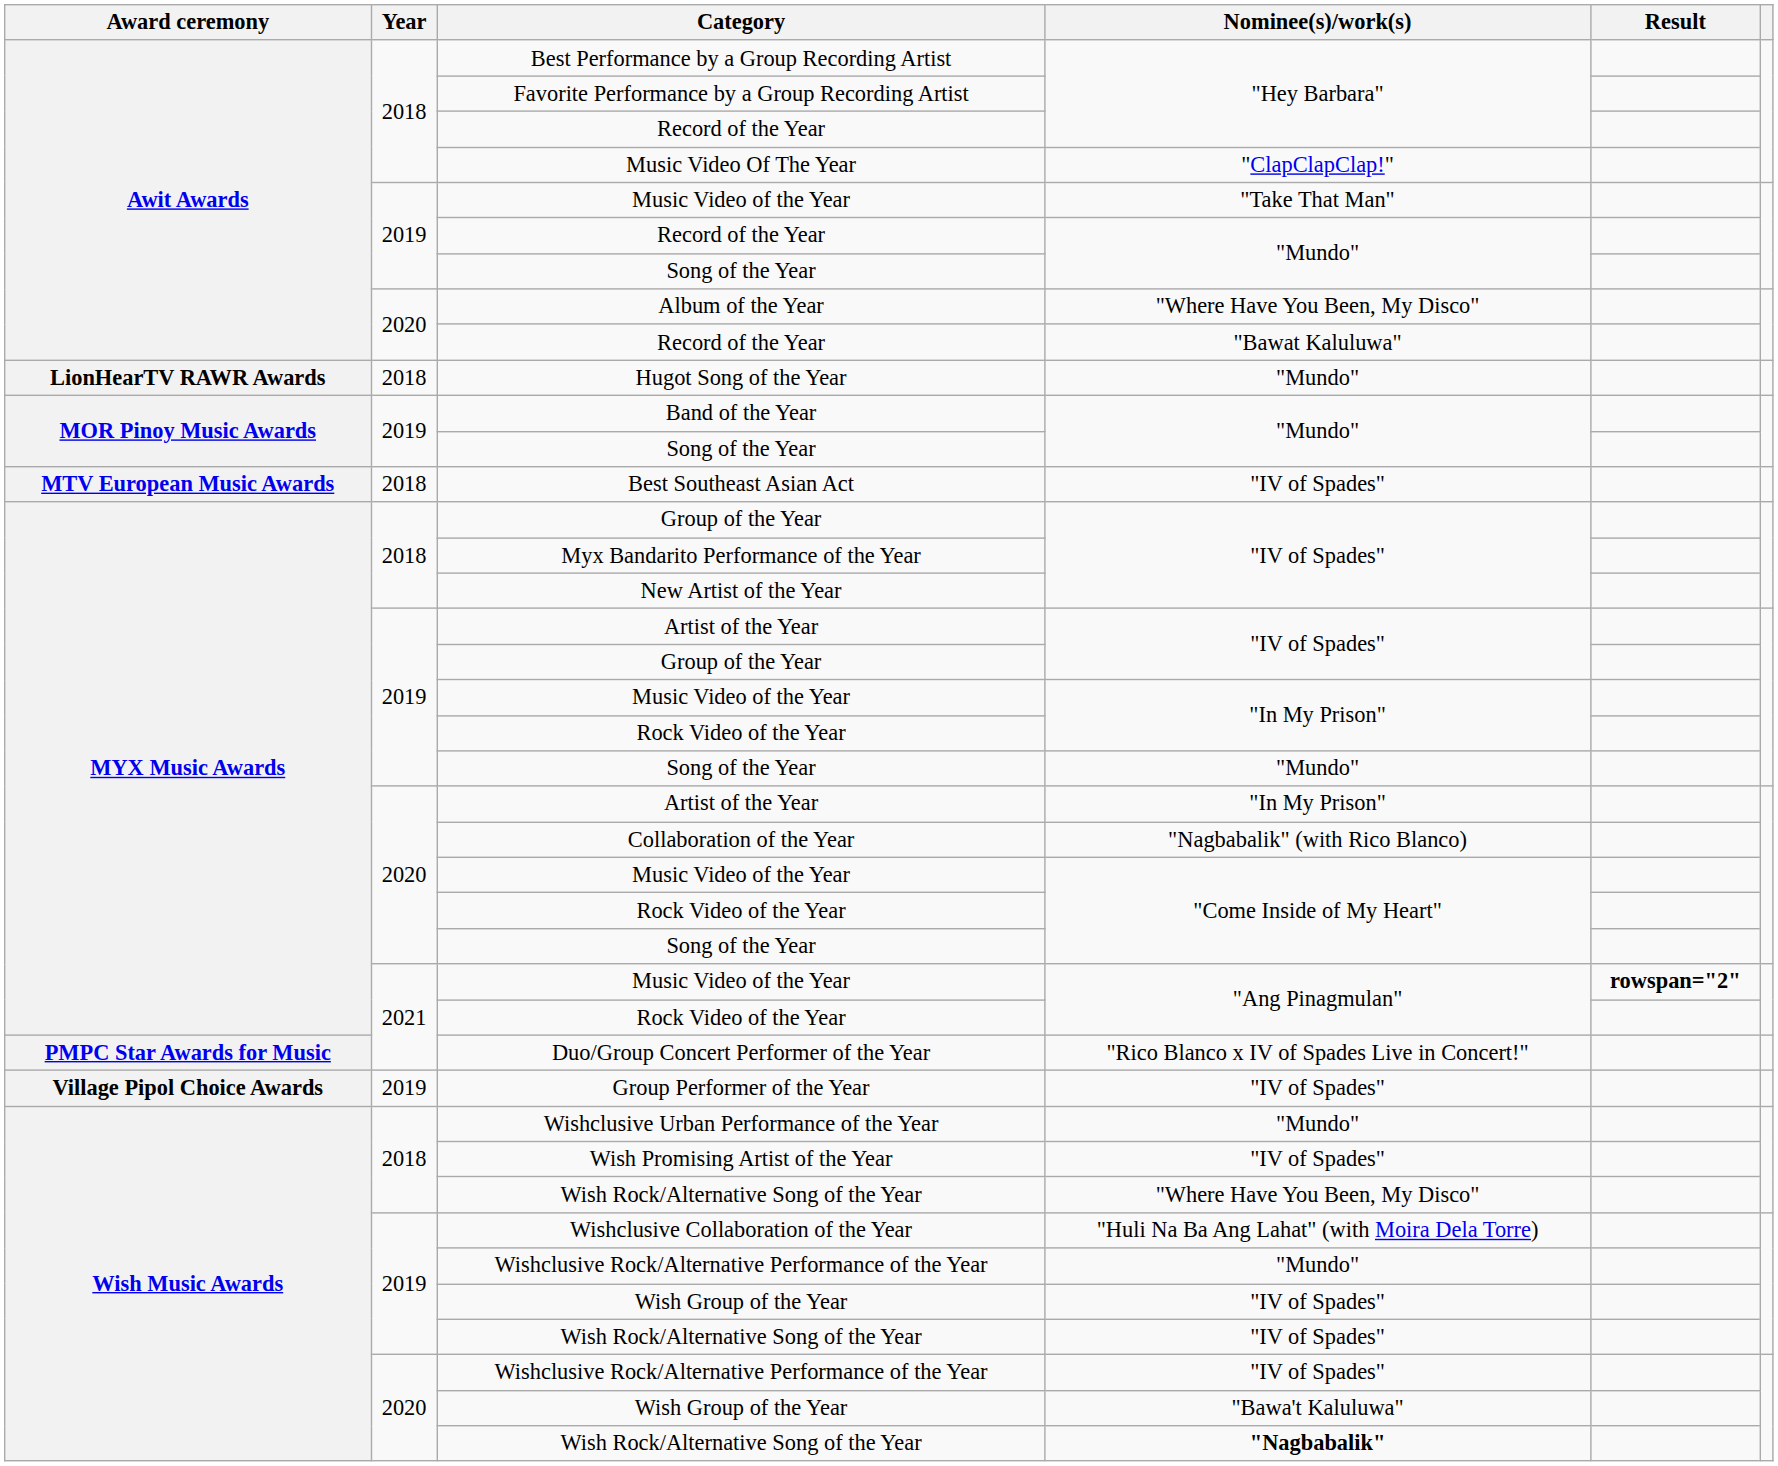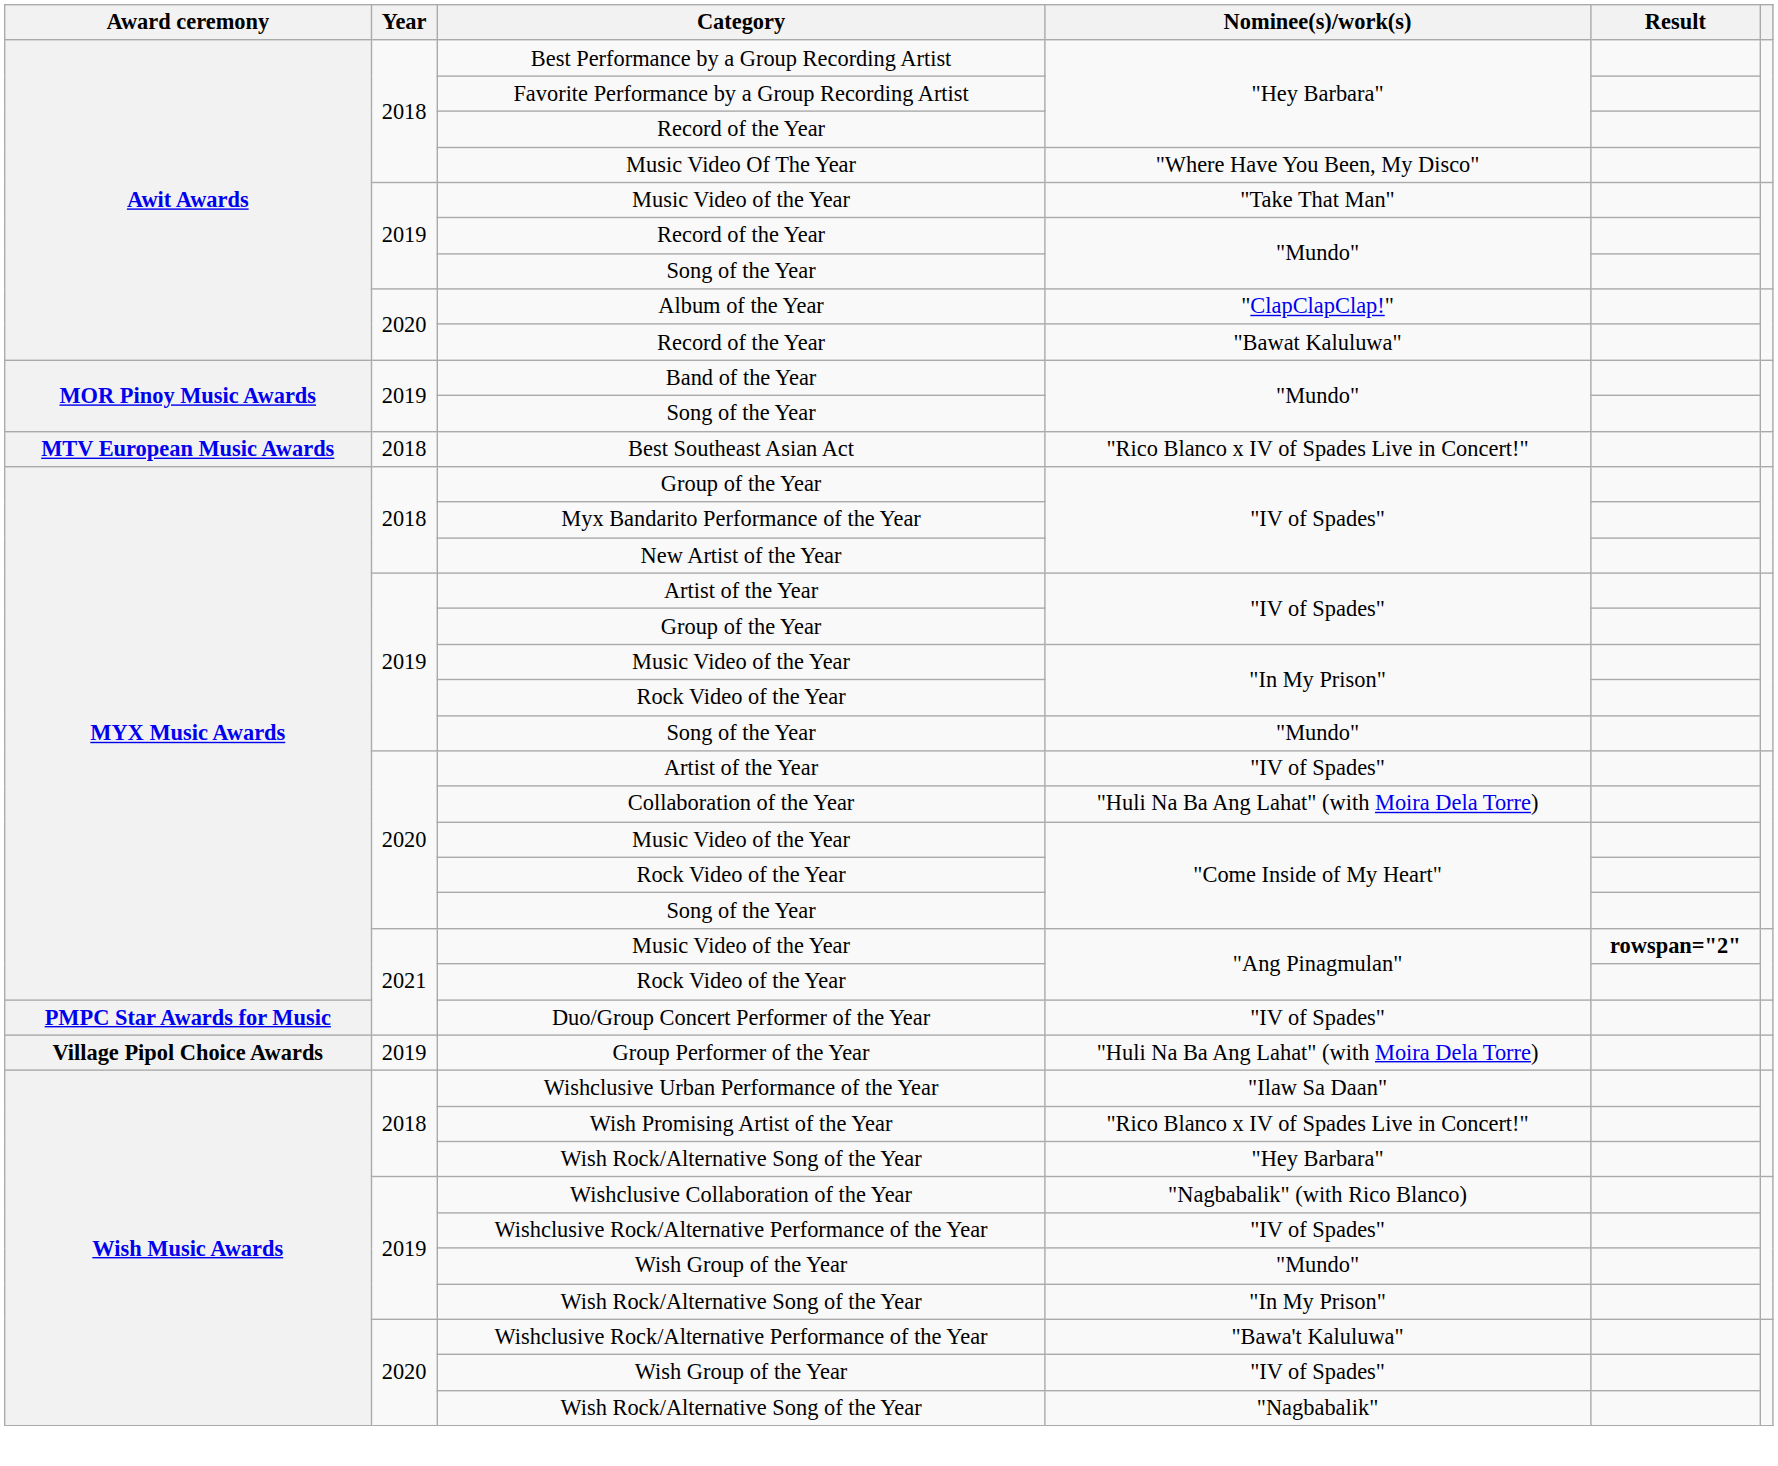(1318, 164) "ClapClapClap!" -> (1318, 164) "Where Have You Been, My Disco"
(1318, 306) "Where Have You Been, My Disco" -> (1318, 306) "ClapClapClap!"
- row: (404, 377)
(1318, 484) "IV of Spades" -> (1318, 448) "Rico Blanco x IV of Spades Live in Concert!"
(1318, 803) "In My Prison" -> (1318, 768) "IV of Spades"
(1318, 839) "Nagbabalik" (with Rico Blanco) -> (1318, 803) "Huli Na Ba Ang Lahat" (with Moira Dela Torre)
(1318, 1052) "Rico Blanco x IV of Spades Live in Concert!" -> (1318, 1016) "IV of Spades"
(1318, 1088) "IV of Spades" -> (1318, 1052) "Huli Na Ba Ang Lahat" (with Moira Dela Torre)
(1318, 1123) "Mundo" -> (1318, 1088) "Ilaw Sa Daan"
(1318, 1159) "IV of Spades" -> (1318, 1123) "Rico Blanco x IV of Spades Live in Concert!"
(1318, 1194) "Where Have You Been, My Disco" -> (1318, 1159) "Hey Barbara"
(1318, 1230) "Huli Na Ba Ang Lahat" (with Moira Dela Torre) -> (1318, 1194) "Nagbabalik" (with Rico Blanco)
(1318, 1265) "Mundo" -> (1318, 1230) "IV of Spades"
(1318, 1301) "IV of Spades" -> (1318, 1265) "Mundo"
(1318, 1336) "IV of Spades" -> (1318, 1301) "In My Prison"
(1318, 1372) "IV of Spades" -> (1318, 1336) "Bawa't Kaluluwa"
(1318, 1407) "Bawa't Kaluluwa" -> (1318, 1372) "IV of Spades"
(1318, 1443) bold -> (1318, 1407) normal
